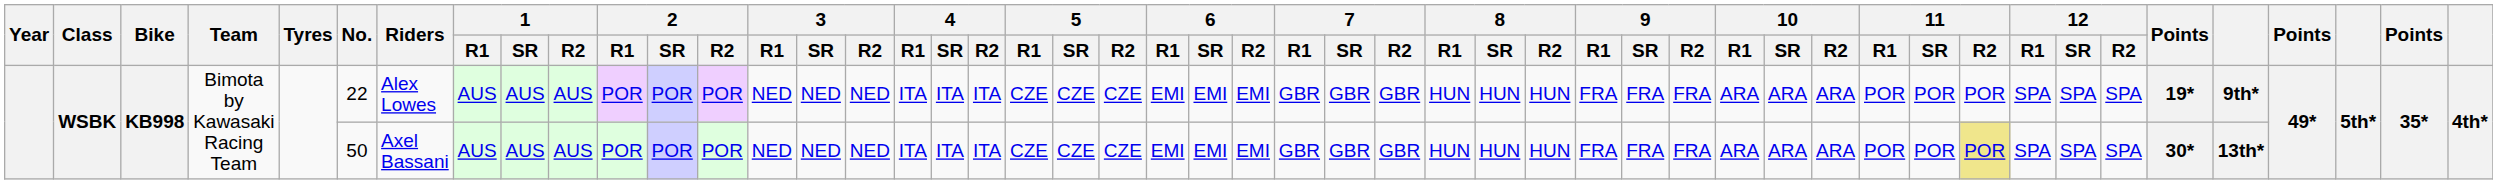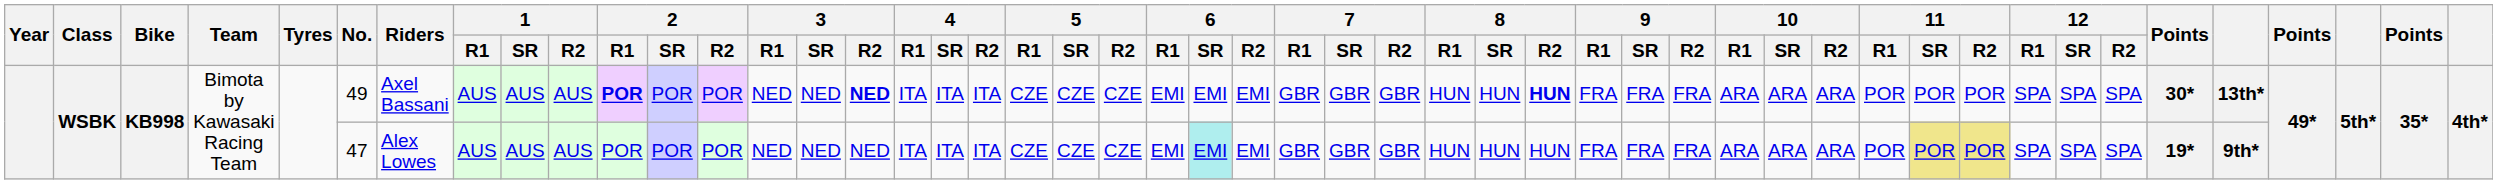(357, 94) 22 -> (357, 94) 49
(409, 94) Alex Lowes -> (415, 94) Axel Bassani
(622, 94) normal -> (622, 94) bold
(870, 94) normal -> (870, 94) bold
(1550, 94) normal -> (1550, 94) bold
(2180, 94) 19* -> (2180, 94) 30*
(2241, 94) 9th* -> (2241, 94) 13th*
(357, 151) 50 -> (357, 151) 47
(415, 151) Axel Bassani -> (409, 151) Alex Lowes
(1210, 151) no background -> (1210, 151) paleturquoise background
(1935, 151) no background -> (1935, 151) khaki background
(2180, 151) 30* -> (2180, 151) 19*
(2241, 151) 13th* -> (2241, 151) 9th*
